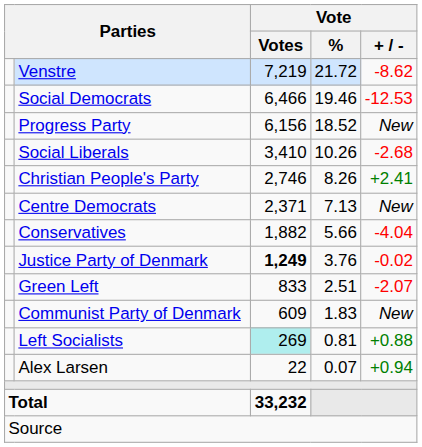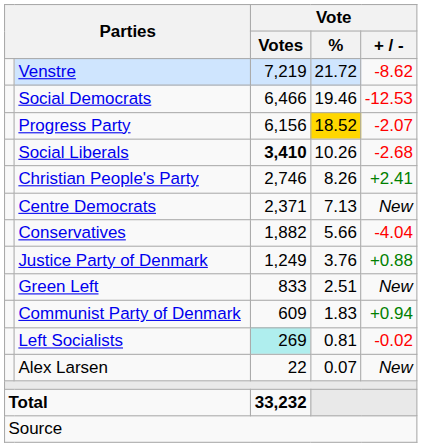(336, 125) no background -> (336, 125) gold background
(396, 125) New -> (393, 125) -2.07
(285, 152) normal -> (285, 152) bold
(285, 260) bold -> (285, 260) normal
(393, 260) -0.02 -> (391, 260) +0.88
(393, 286) -2.07 -> (396, 286) New
(396, 313) New -> (391, 313) +0.94
(391, 340) +0.88 -> (393, 340) -0.02
(391, 367) +0.94 -> (396, 367) New
